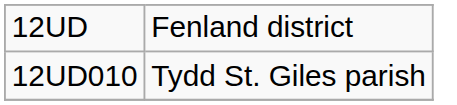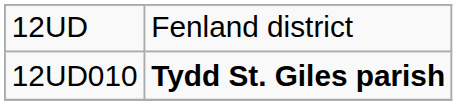(289, 75) normal -> (298, 75) bold
